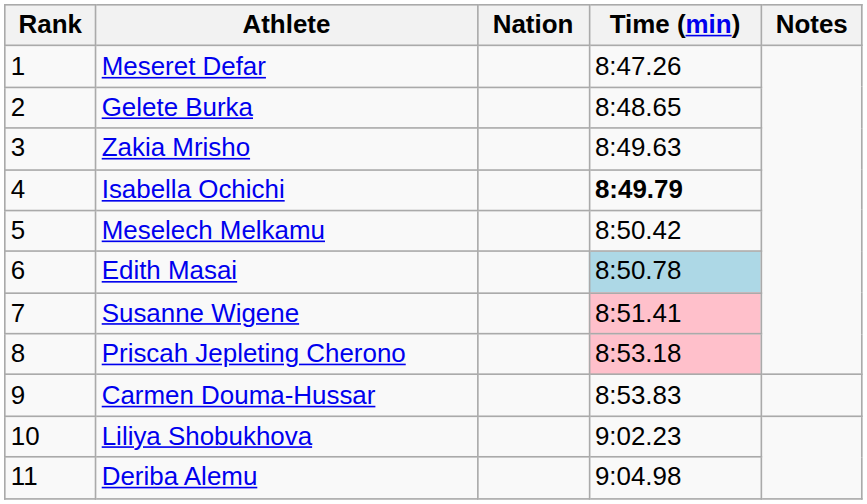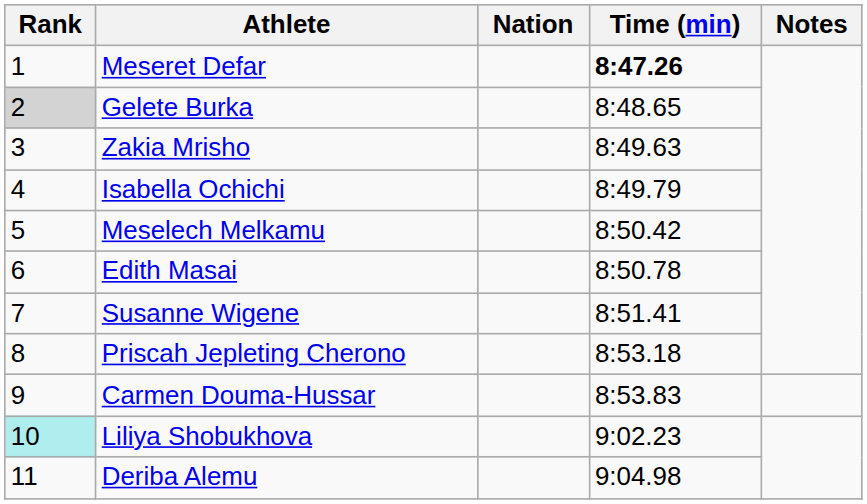(638, 66) normal -> (639, 66) bold
(18, 107) no background -> (18, 107) lightgrey background
(639, 189) bold -> (638, 189) normal
(638, 271) lightblue background -> (638, 271) no background
(638, 312) pink background -> (638, 312) no background
(638, 353) pink background -> (638, 353) no background
(25, 436) no background -> (25, 436) paleturquoise background
